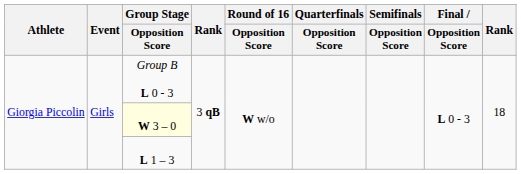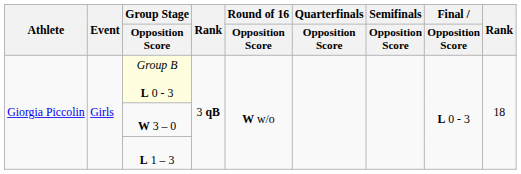(157, 79) no background -> (157, 79) lightyellow background
(157, 126) lightyellow background -> (157, 126) no background
